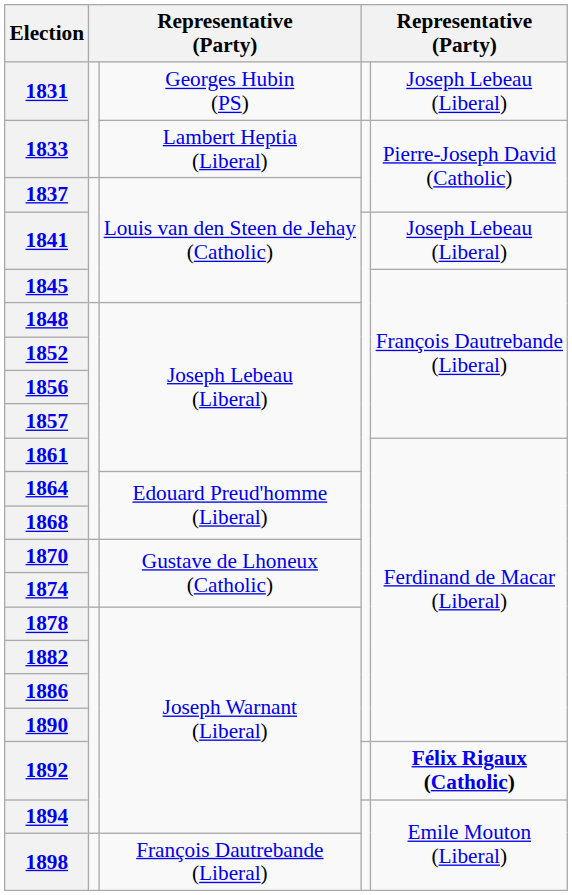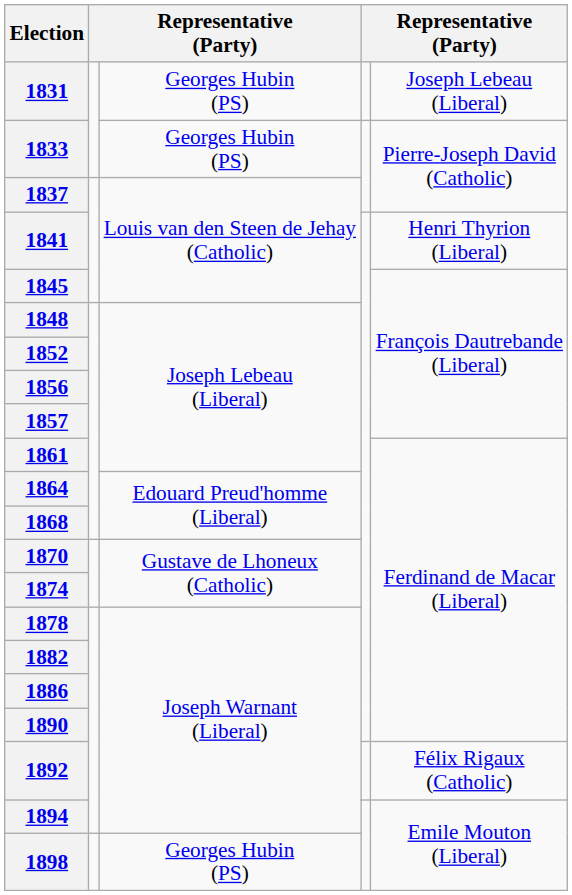(230, 148) Lambert Heptia (Liberal) -> (230, 148) Georges Hubin (PS)
(469, 240) Joseph Lebeau (Liberal) -> (469, 240) Henri Thyrion (Liberal)
(469, 770) bold -> (469, 770) normal
(230, 861) François Dautrebande (Liberal) -> (230, 861) Georges Hubin (PS)
